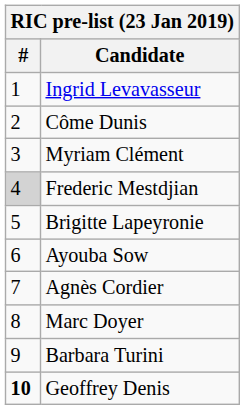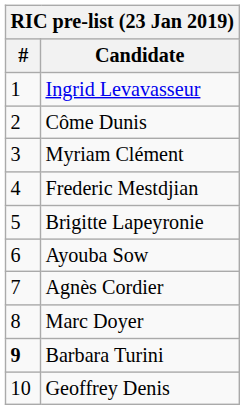(16, 188) lightgrey background -> (16, 188) no background
(16, 354) normal -> (16, 354) bold
(21, 388) bold -> (21, 388) normal
